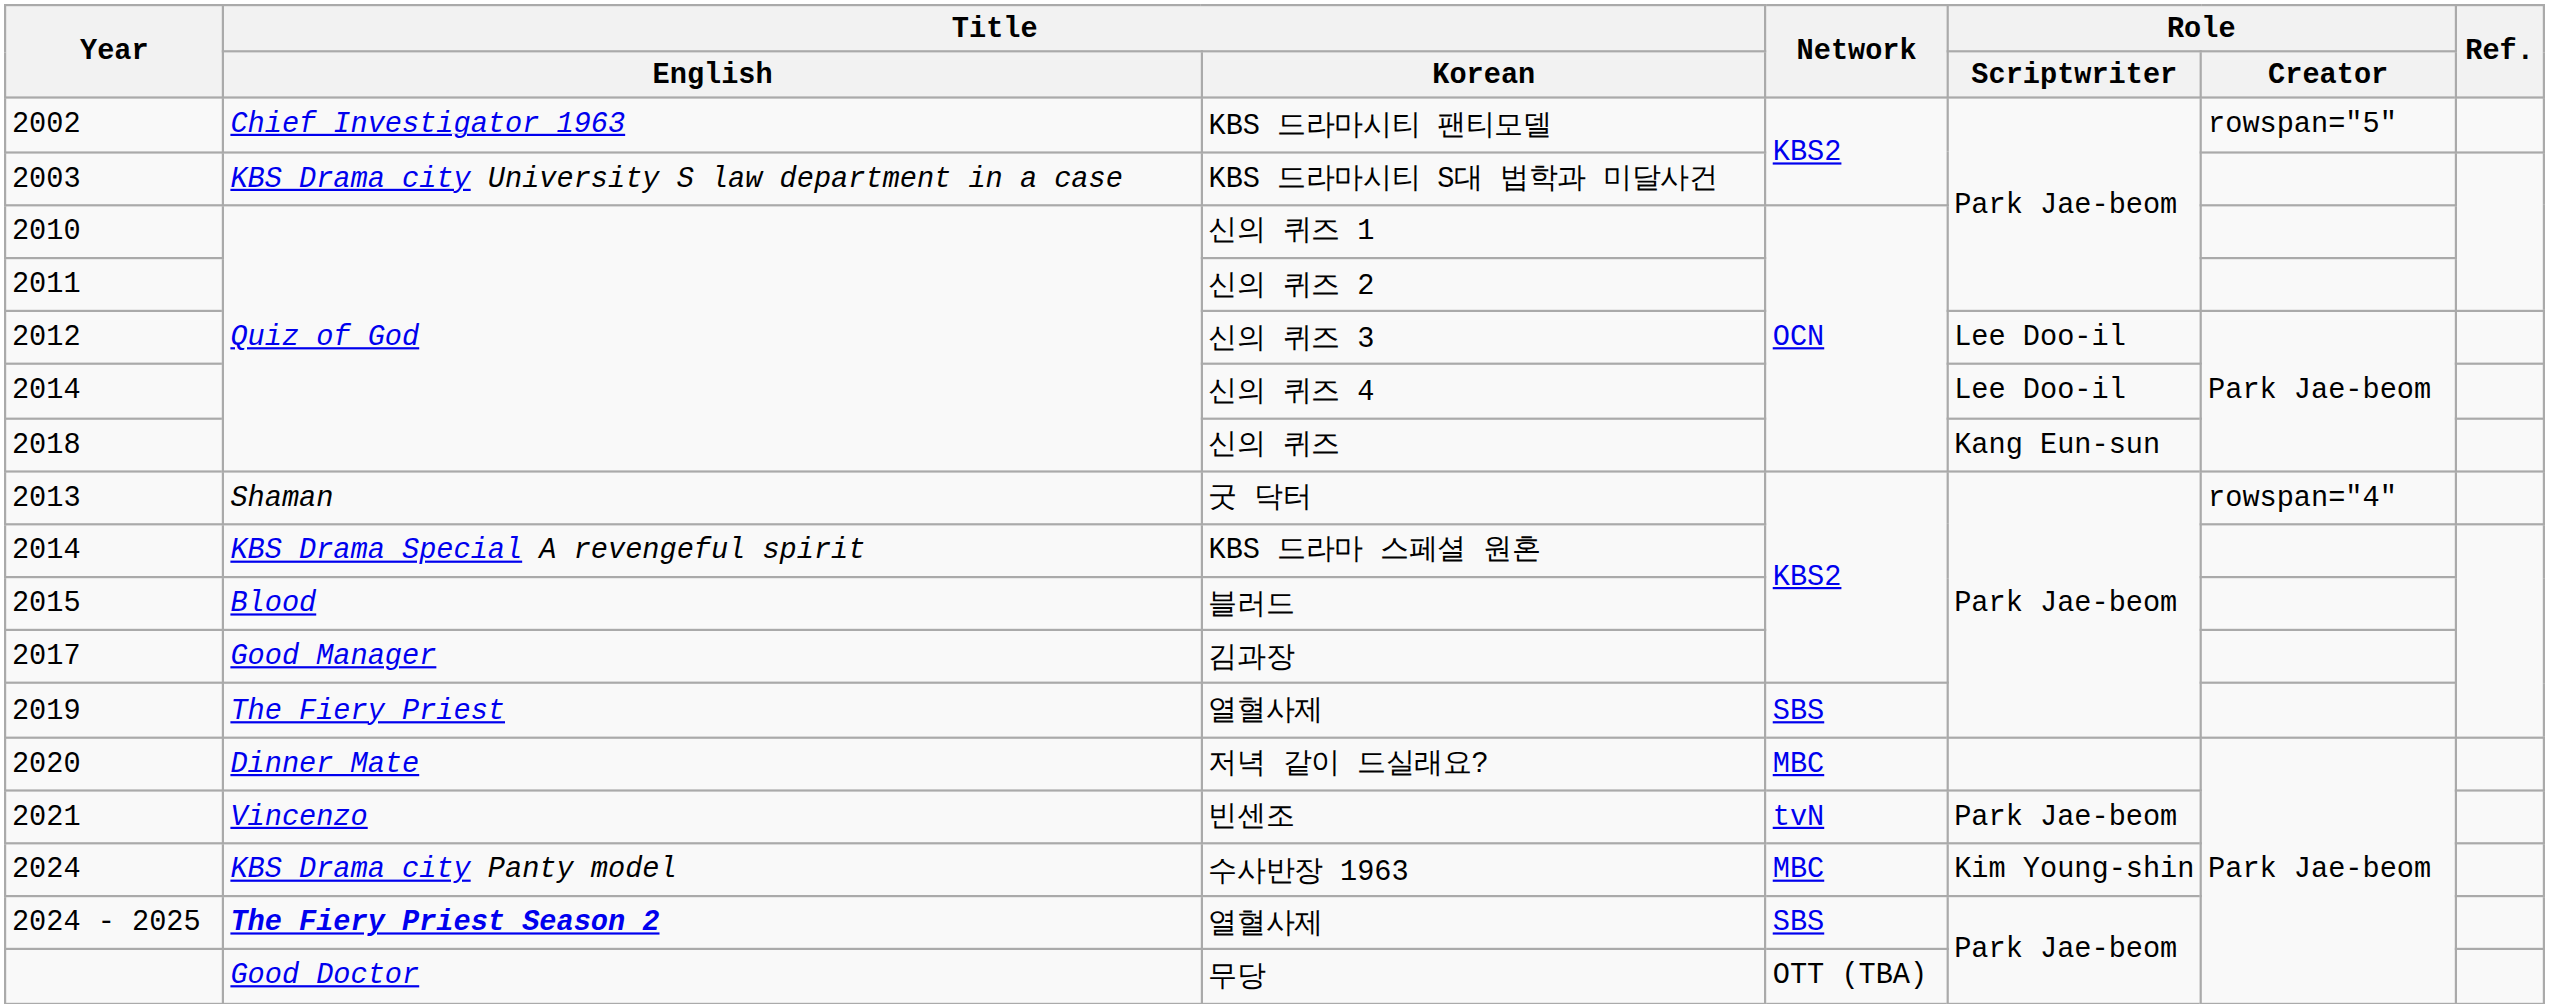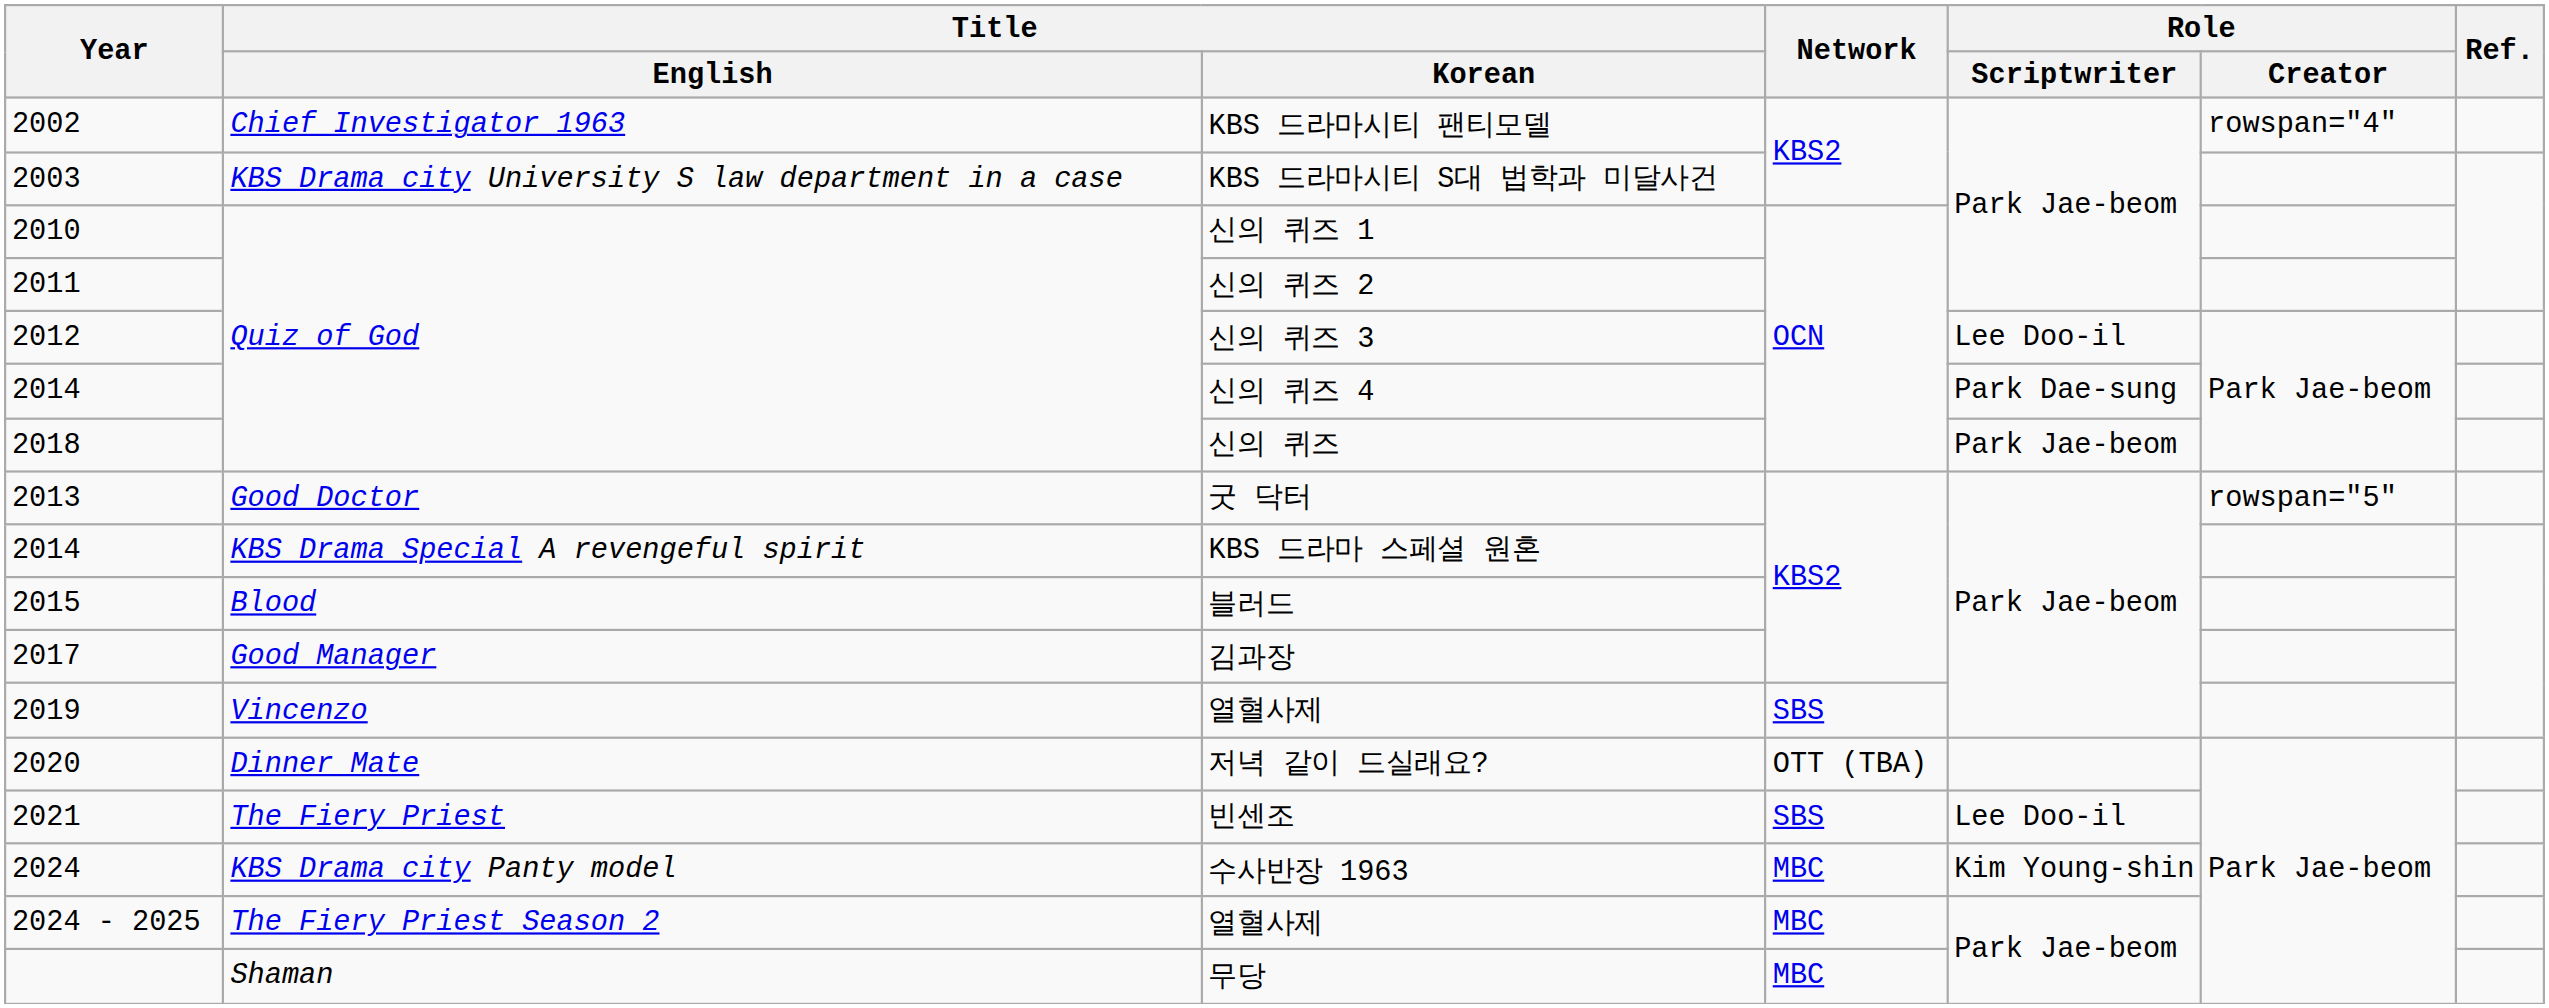(2302, 125) rowspan="5" -> (2302, 125) rowspan="4"
(2040, 391) Lee Doo-il -> (2066, 391) Park Dae-sung
(2057, 444) Kang Eun-sun -> (2066, 444) Park Jae-beom
(282, 497) Shaman -> (325, 497) Good Doctor
(2302, 497) rowspan="4" -> (2302, 497) rowspan="5"
(368, 710) The Fiery Priest -> (299, 710) Vincenzo
(1798, 763) MBC -> (1850, 763) OTT (TBA)
(299, 817) Vincenzo -> (368, 817) The Fiery Priest
(1798, 817) tvN -> (1798, 817) SBS
(2066, 817) Park Jae-beom -> (2040, 817) Lee Doo-il
(445, 923) bold -> (445, 923) normal
(1798, 923) SBS -> (1798, 923) MBC
(325, 976) Good Doctor -> (282, 976) Shaman
(1850, 976) OTT (TBA) -> (1798, 976) MBC
